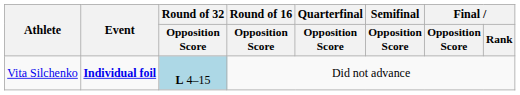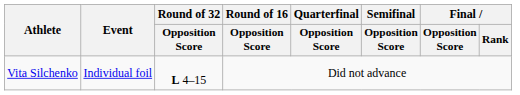(120, 73) bold -> (118, 73) normal
(193, 80) lightblue background -> (189, 80) no background
